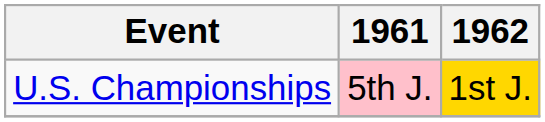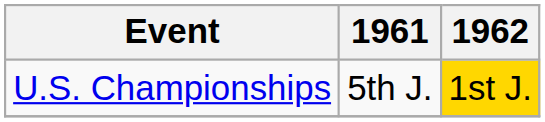(390, 87) pink background -> (390, 87) no background
